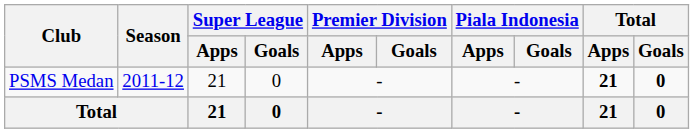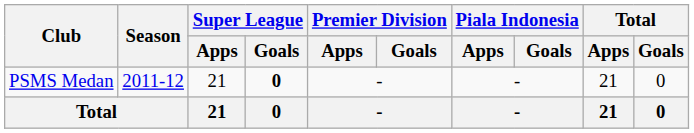(277, 82) normal -> (277, 82) bold
(608, 82) bold -> (608, 82) normal
(661, 82) bold -> (661, 82) normal
